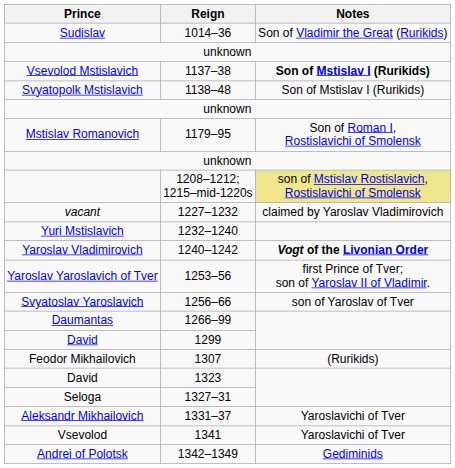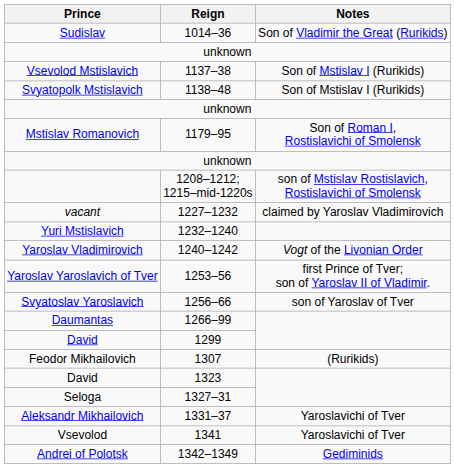(353, 71) bold -> (353, 71) normal
(353, 186) khaki background -> (353, 186) no background
(353, 250) bold -> (353, 250) normal
